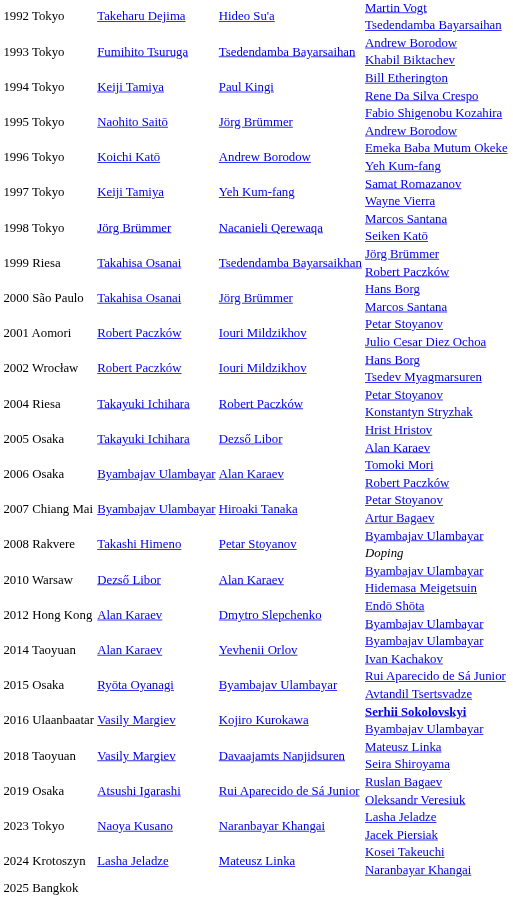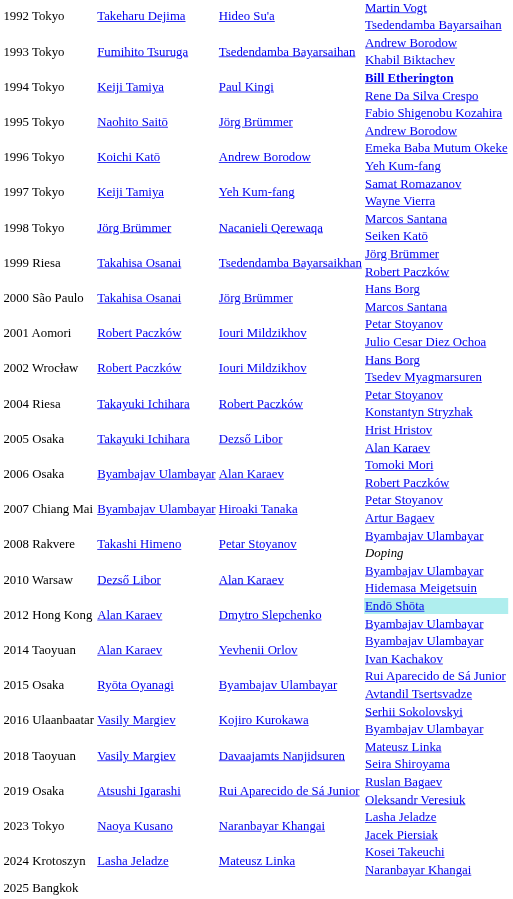(406, 78) normal -> (409, 78) bold
(395, 606) no background -> (395, 606) paleturquoise background
(416, 711) bold -> (414, 711) normal
